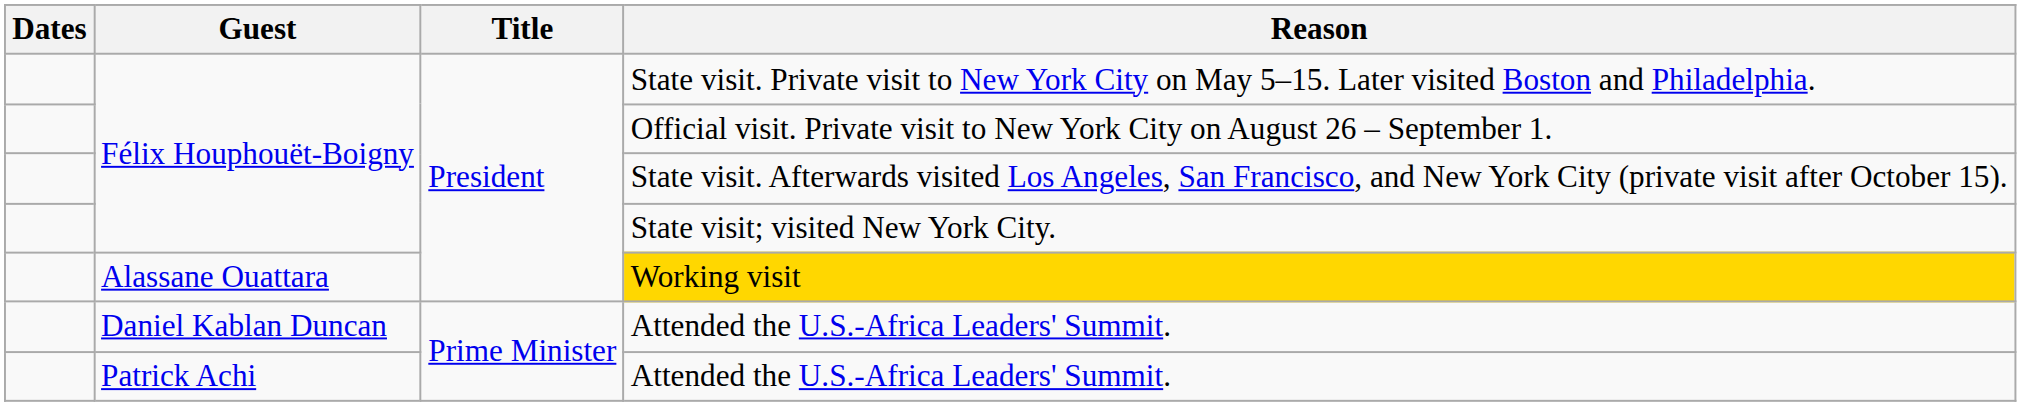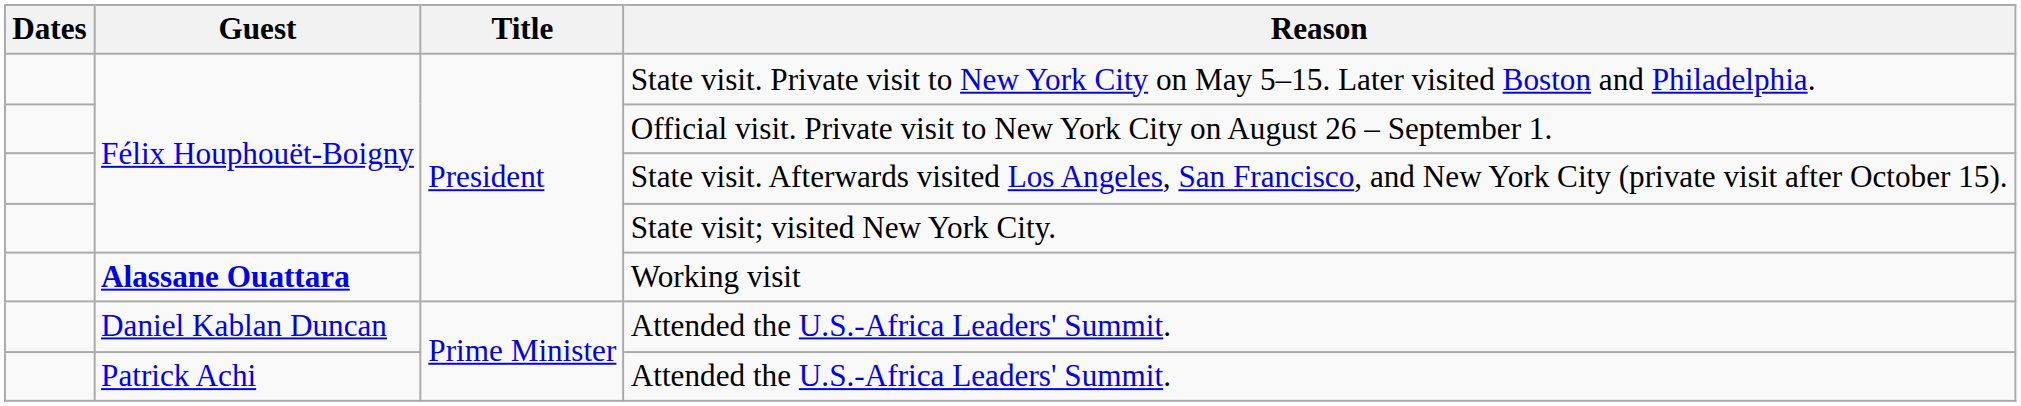(215, 276) normal -> (225, 276) bold
(716, 276) gold background -> (716, 276) no background
